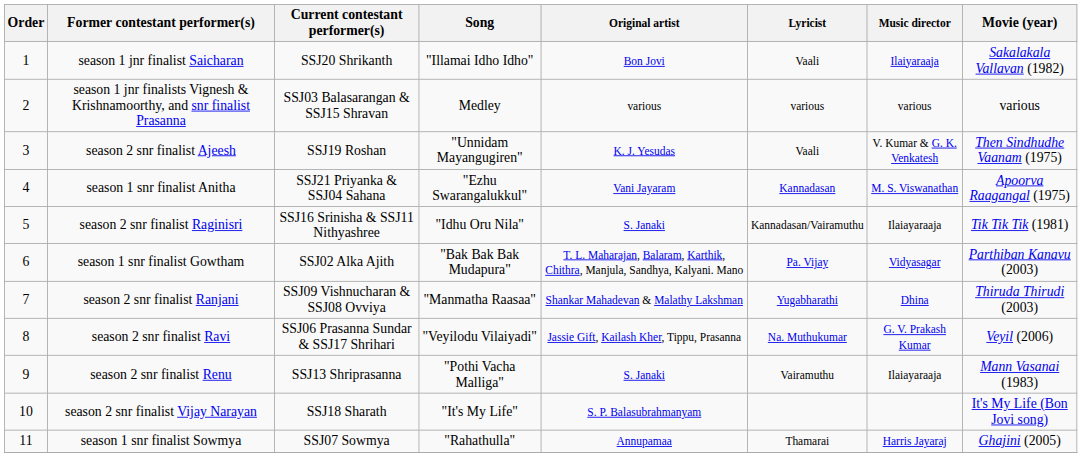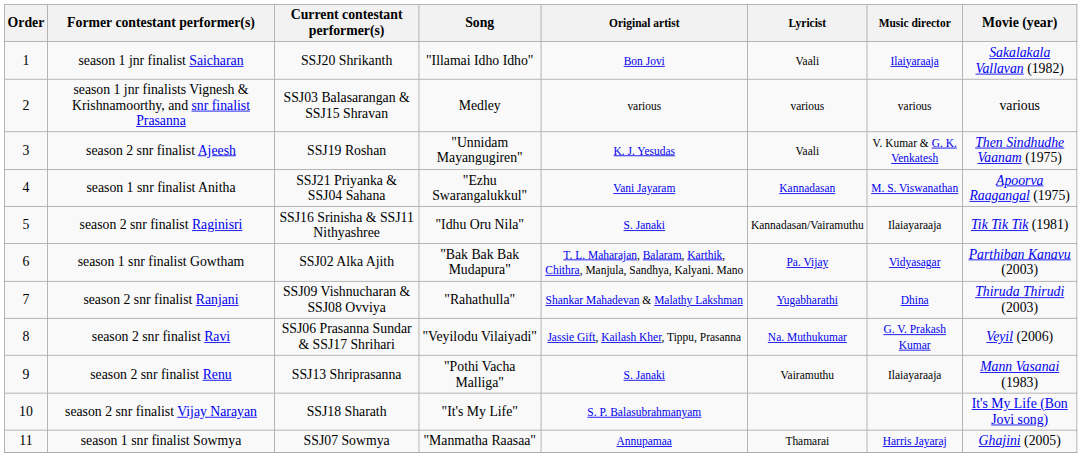(480, 299) "Manmatha Raasaa" -> (480, 299) "Rahathulla"
(480, 441) "Rahathulla" -> (480, 441) "Manmatha Raasaa"
